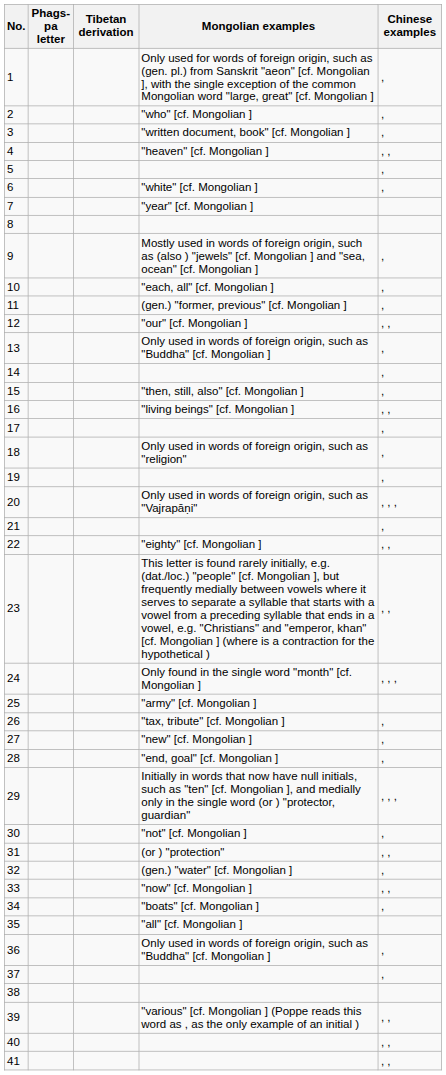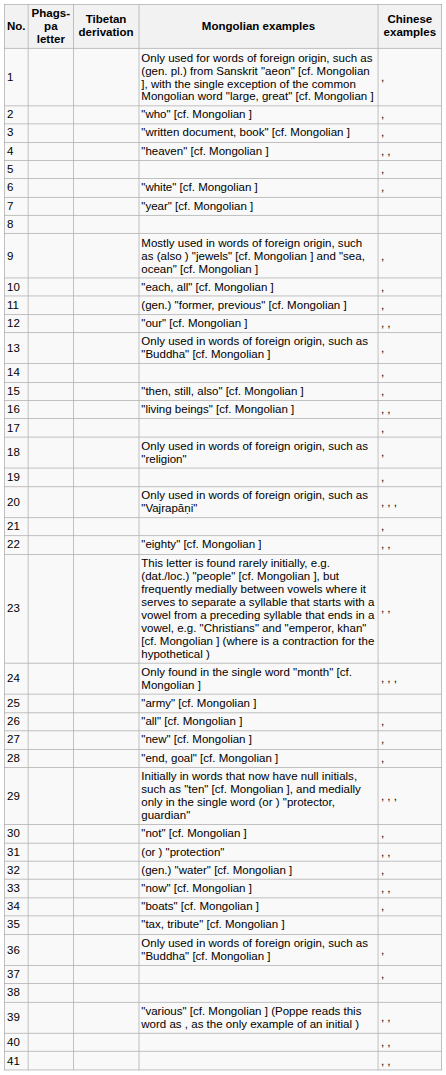(213, 721) "tax, tribute" [cf. Mongolian ] -> (192, 721) "all" [cf. Mongolian ]
(192, 925) "all" [cf. Mongolian ] -> (213, 925) "tax, tribute" [cf. Mongolian ]
